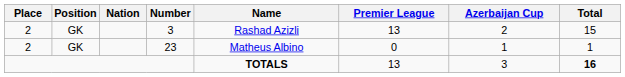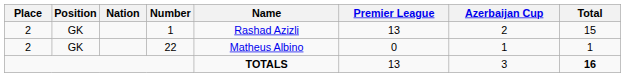(170, 30) 3 -> (170, 30) 1
(170, 47) 23 -> (170, 47) 22
